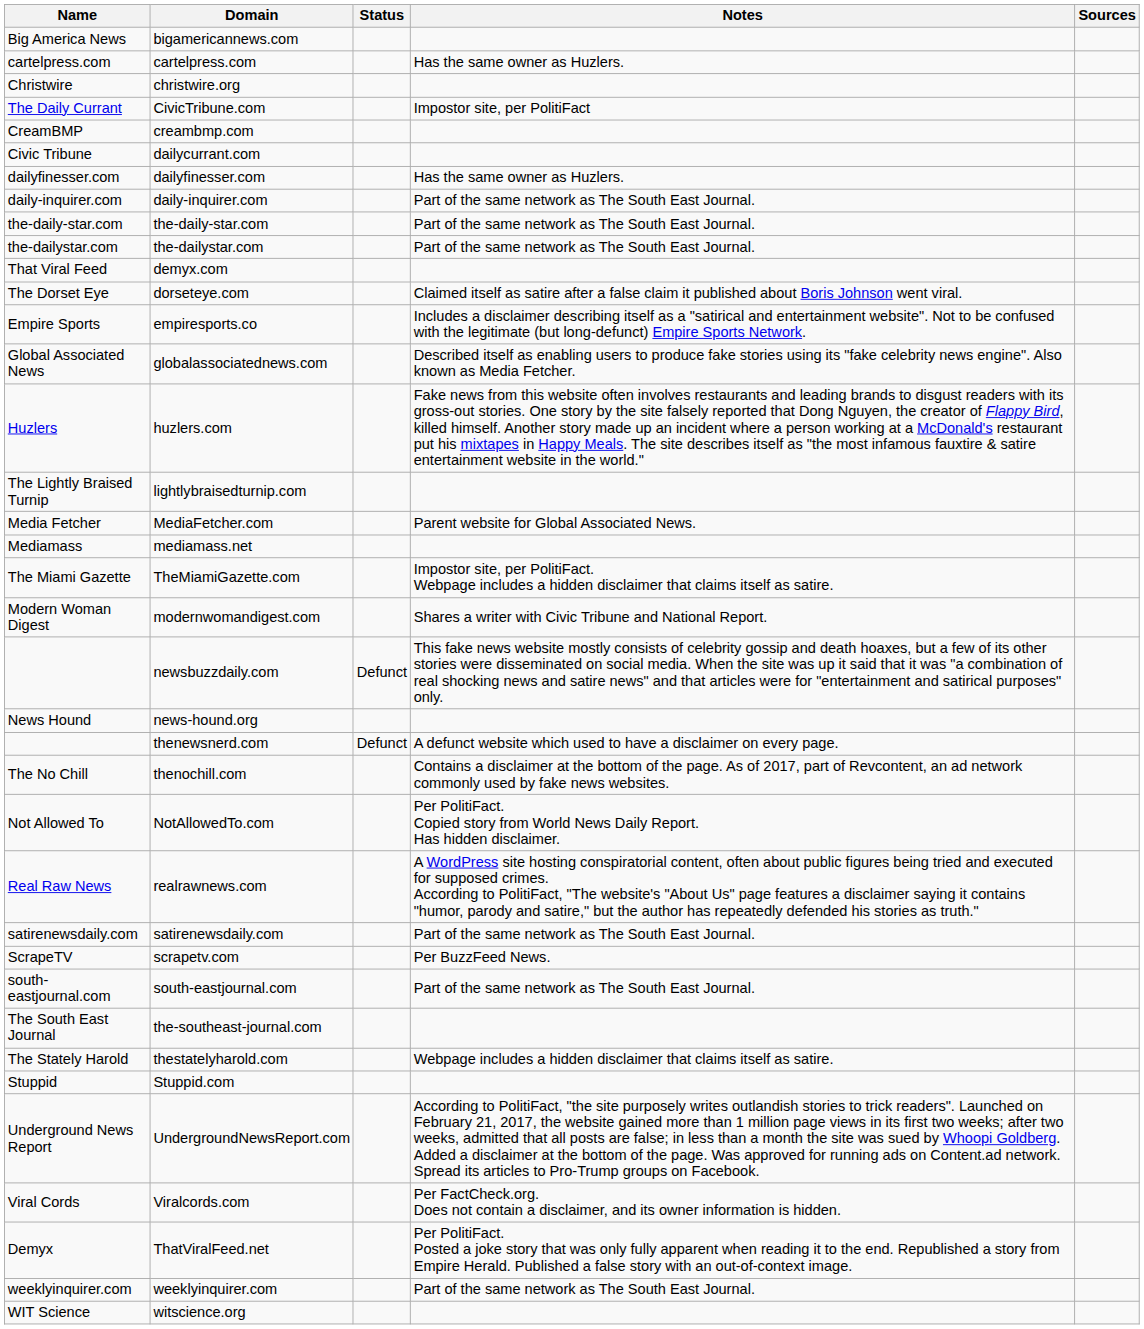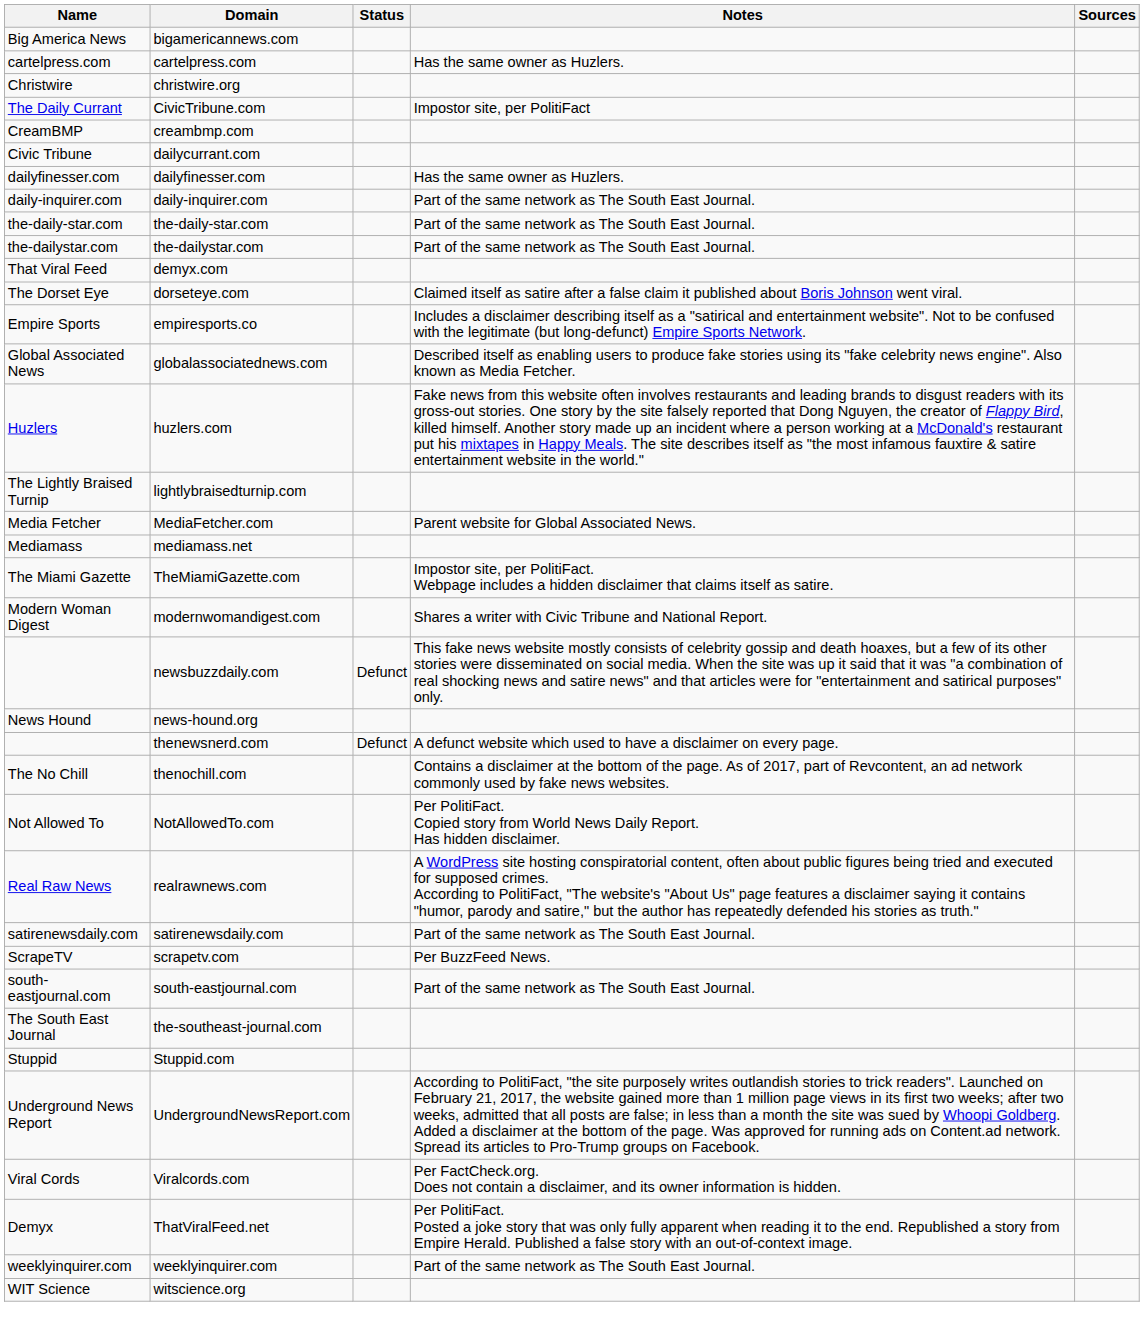- row: (221, 1059)
